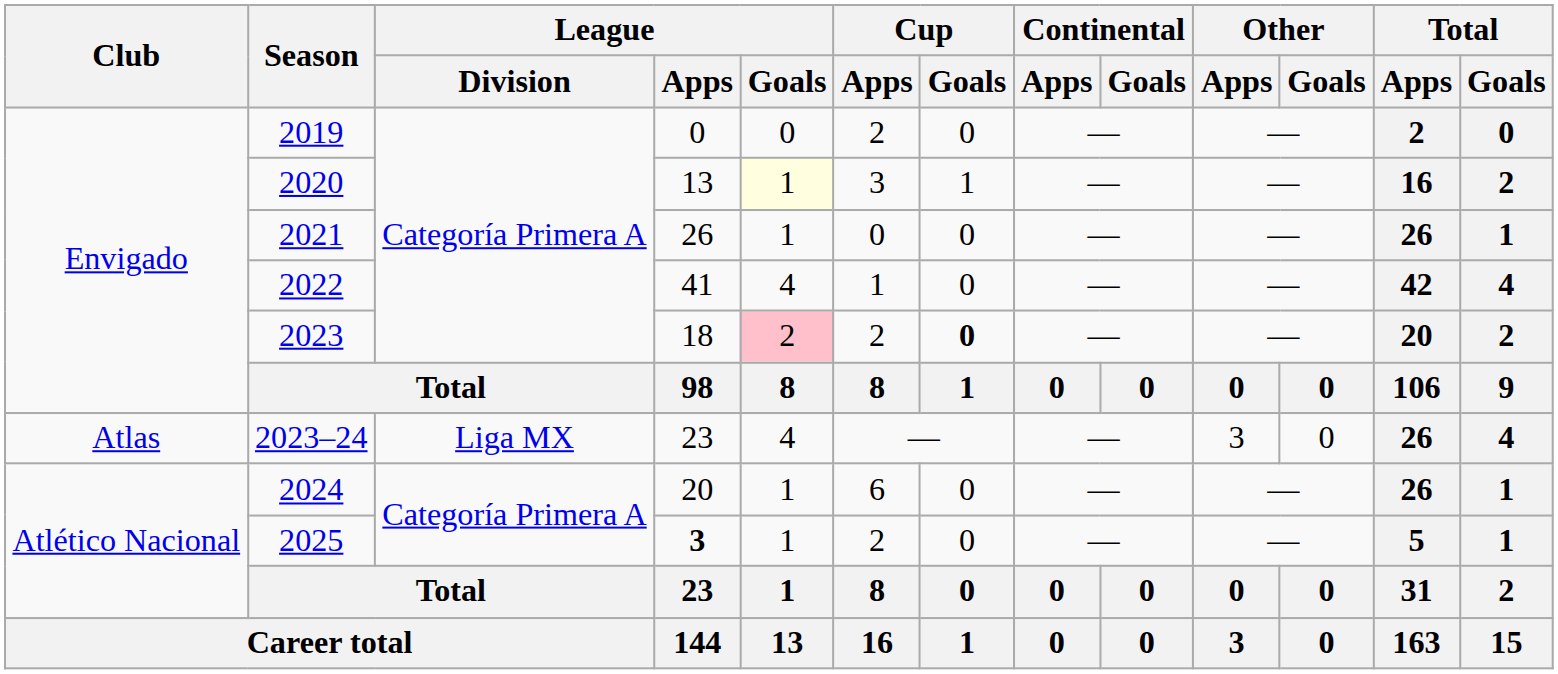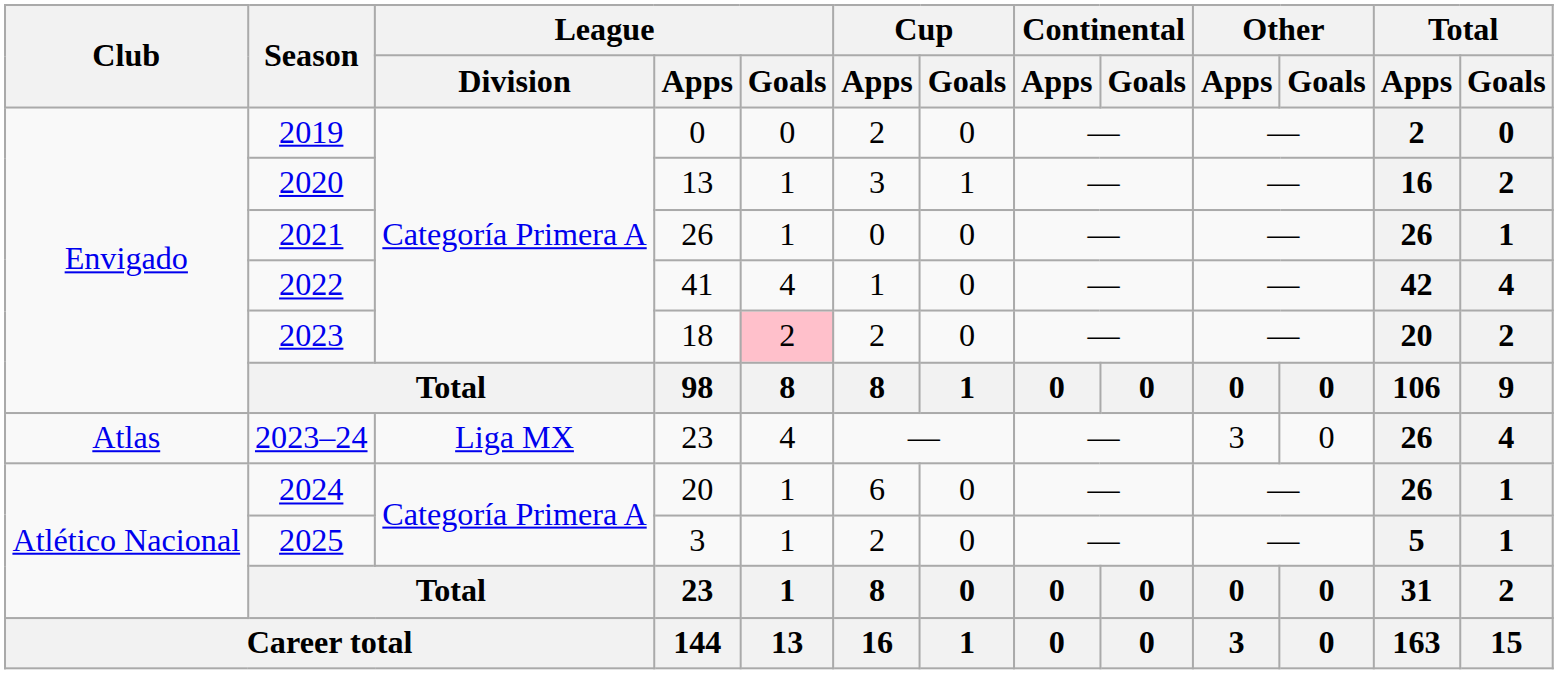(787, 183) lightyellow background -> (787, 183) no background
(967, 336) bold -> (967, 336) normal
(697, 540) bold -> (697, 540) normal
